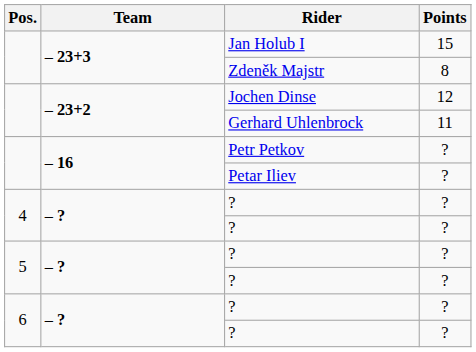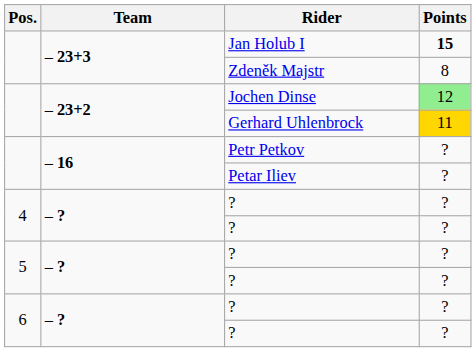(445, 43) normal -> (445, 43) bold
(445, 96) no background -> (445, 96) lightgreen background
(445, 122) no background -> (445, 122) gold background
